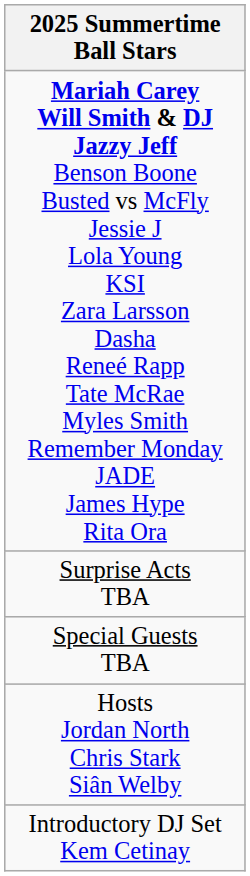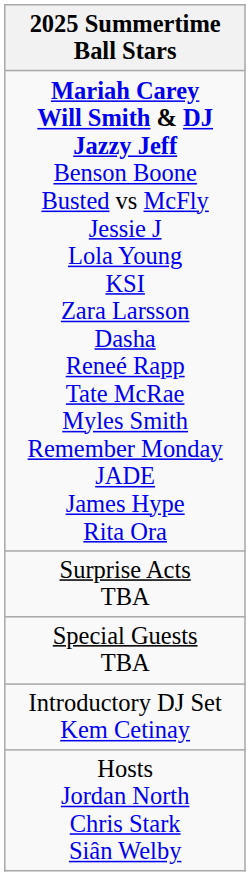(125, 743) Hosts Jordan North Chris Stark Siân Welby -> (125, 716) Introductory DJ Set Kem Cetinay
(125, 837) Introductory DJ Set Kem Cetinay -> (125, 810) Hosts Jordan North Chris Stark Siân Welby
